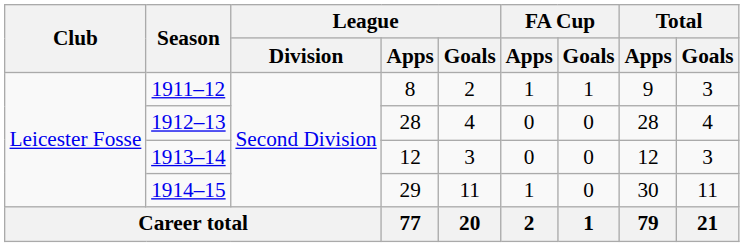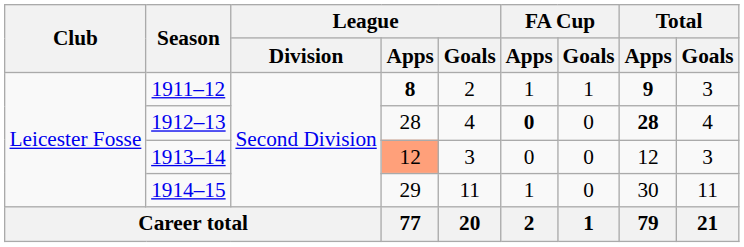(410, 88) normal -> (410, 88) bold
(648, 88) normal -> (648, 88) bold
(529, 122) normal -> (529, 122) bold
(648, 122) normal -> (648, 122) bold
(410, 156) no background -> (410, 156) lightsalmon background
